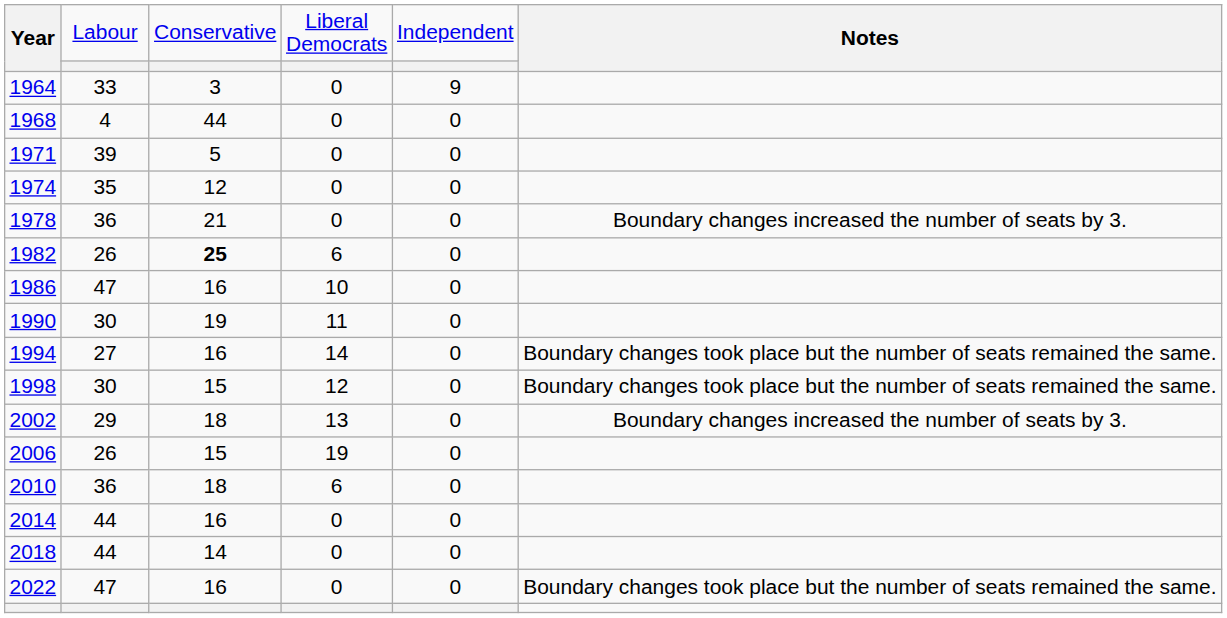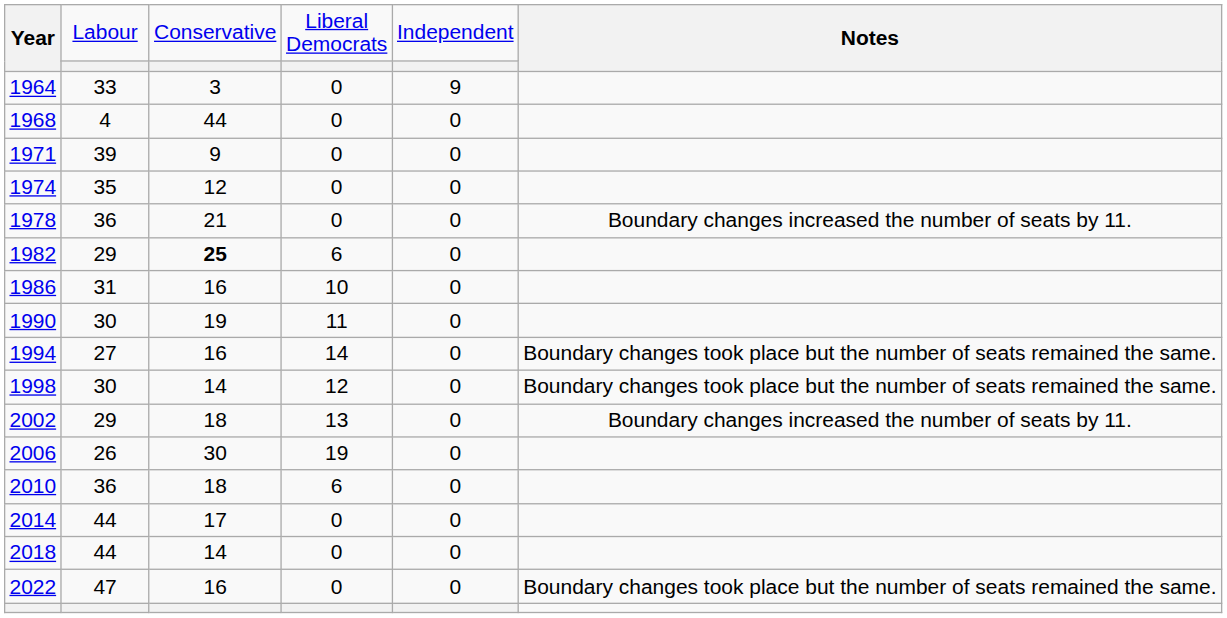(215, 154) 5 -> (215, 154) 9
(870, 220) Boundary changes increased the number of seats by 3. -> (870, 220) Boundary changes increased the number of seats by 11.
(105, 253) 26 -> (105, 253) 29
(105, 287) 47 -> (105, 287) 31
(215, 386) 15 -> (215, 386) 14
(870, 420) Boundary changes increased the number of seats by 3. -> (870, 420) Boundary changes increased the number of seats by 11.
(215, 453) 15 -> (215, 453) 30
(215, 519) 16 -> (215, 519) 17
